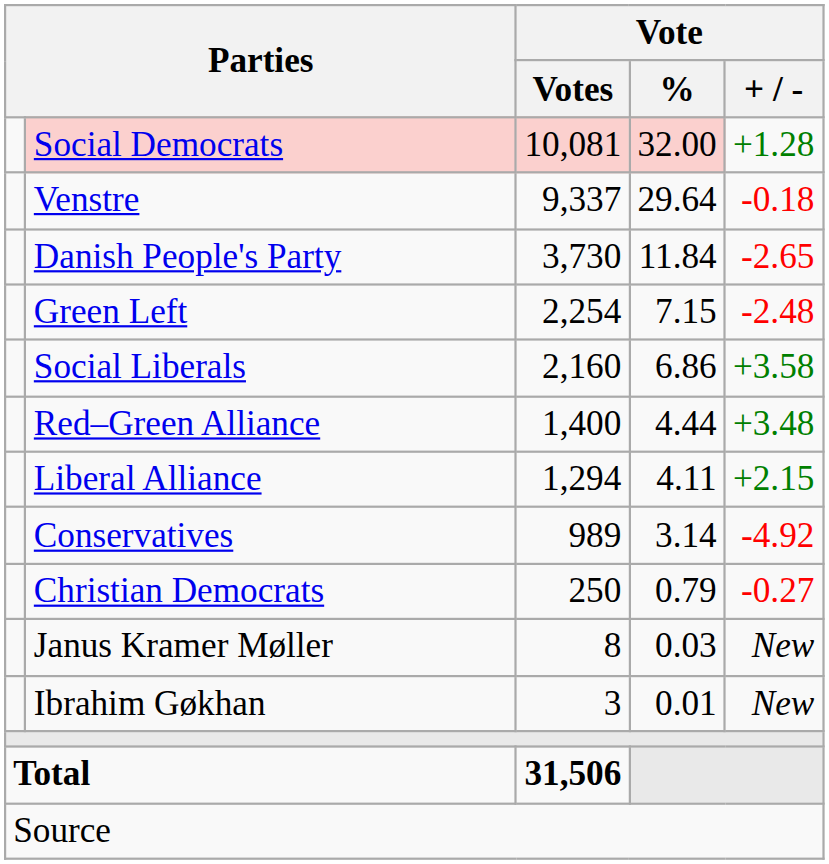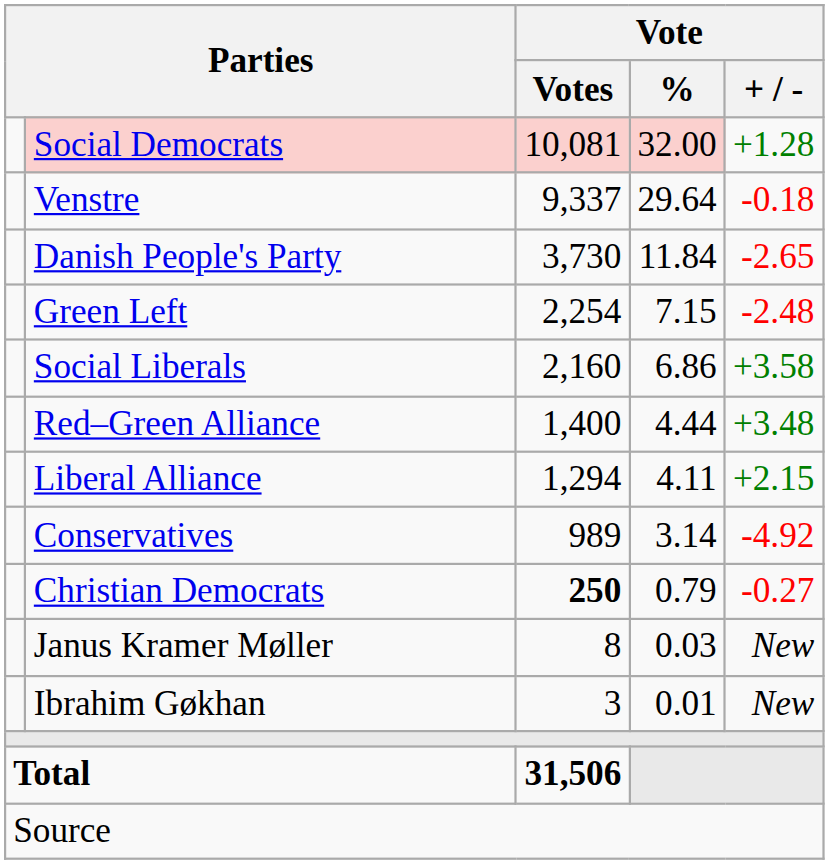(595, 590) normal -> (595, 590) bold
